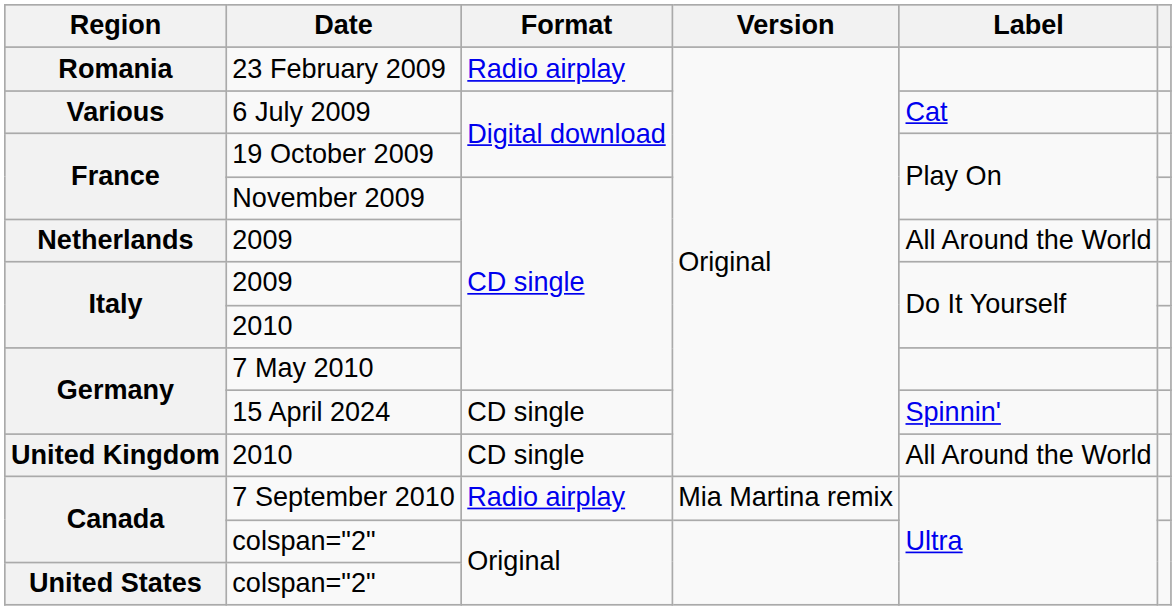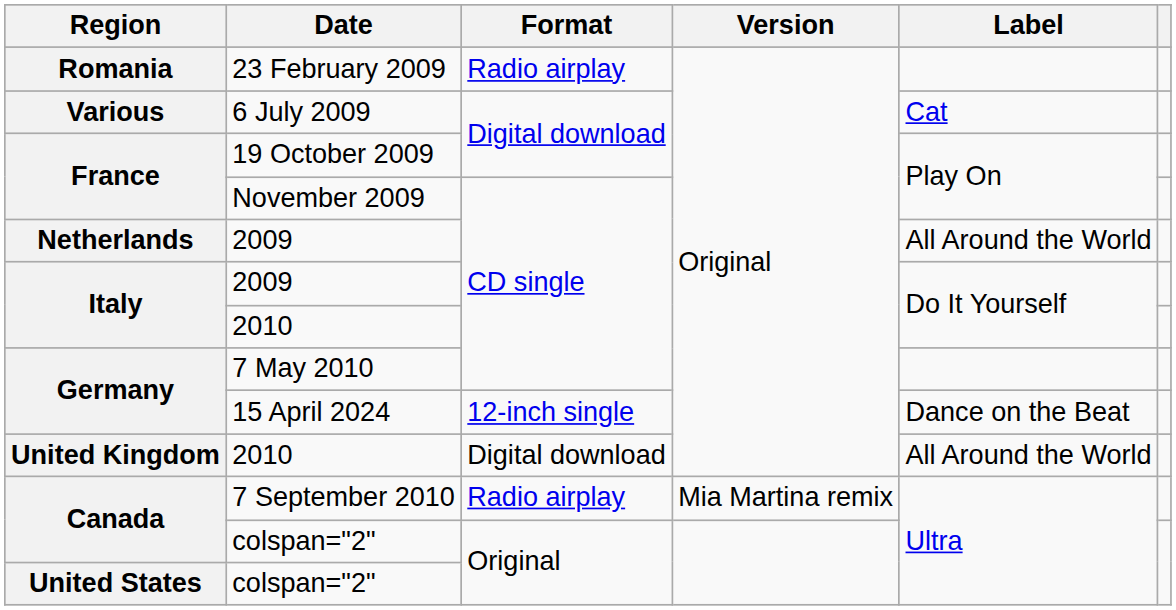(526, 411) CD single -> (551, 411) 12-inch single
(953, 411) Spinnin' -> (1018, 411) Dance on the Beat
(526, 454) CD single -> (567, 454) Digital download
